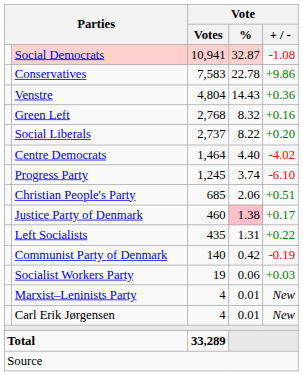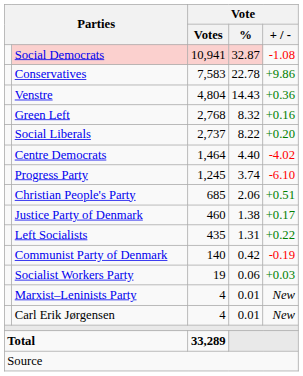(249, 214) pink background -> (249, 214) no background
